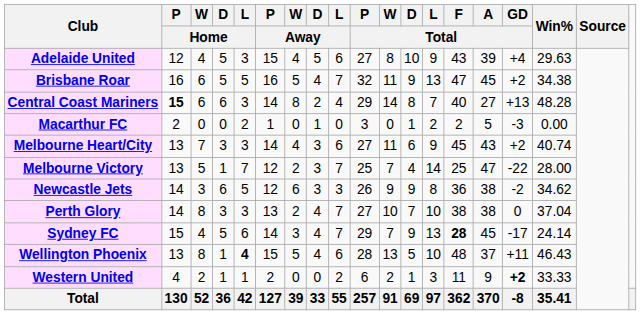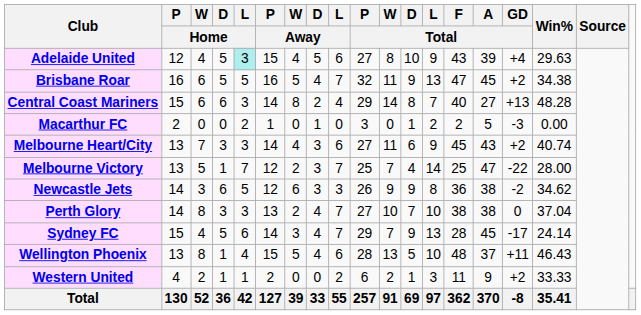(245, 59) no background -> (245, 59) paleturquoise background
(176, 102) bold -> (176, 102) normal
(459, 233) bold -> (459, 233) normal
(245, 255) bold -> (245, 255) normal
(518, 277) bold -> (518, 277) normal
